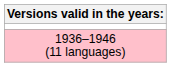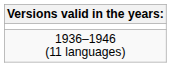(85, 45) pink background -> (85, 45) no background
